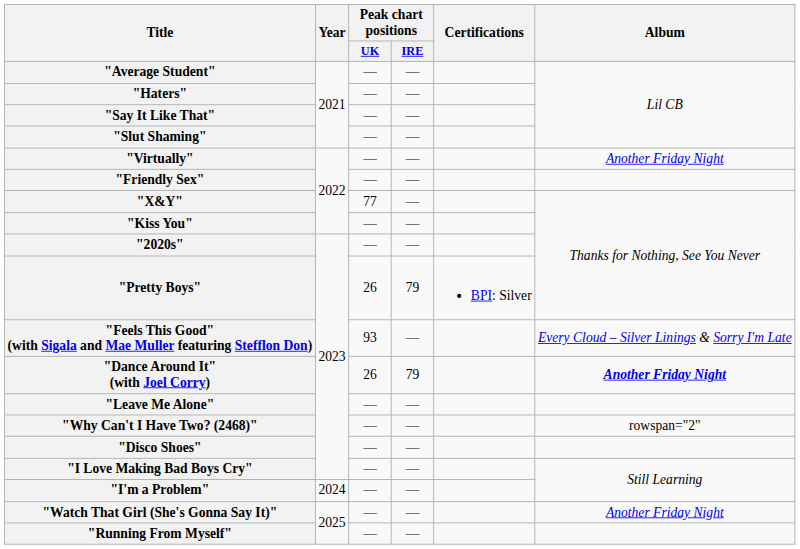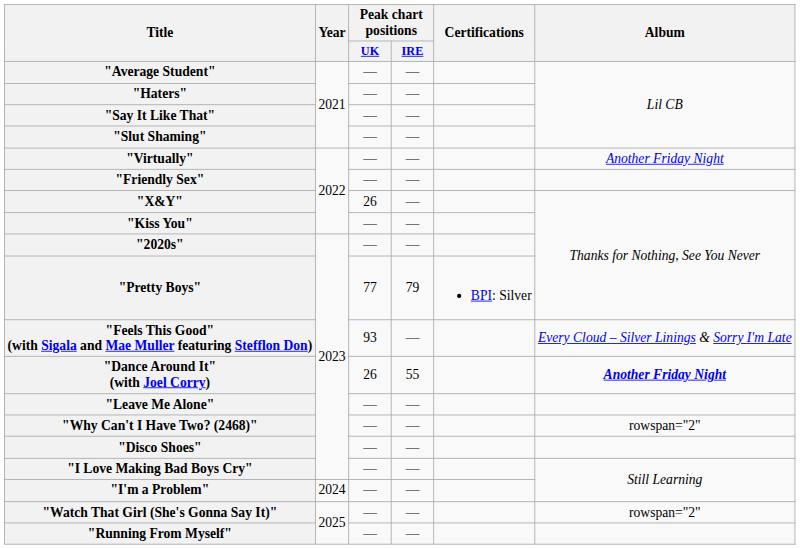(370, 201) 77 -> (370, 201) 26
(370, 287) 26 -> (370, 287) 77
(412, 375) 79 -> (412, 375) 55
(665, 512) Another Friday Night -> (665, 512) rowspan="2"
